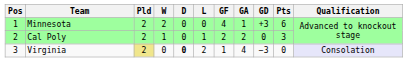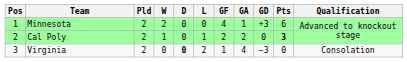(284, 37) normal -> (284, 37) bold
(144, 50) khaki background -> (144, 50) no background
(348, 50) lavender background -> (348, 50) no background
